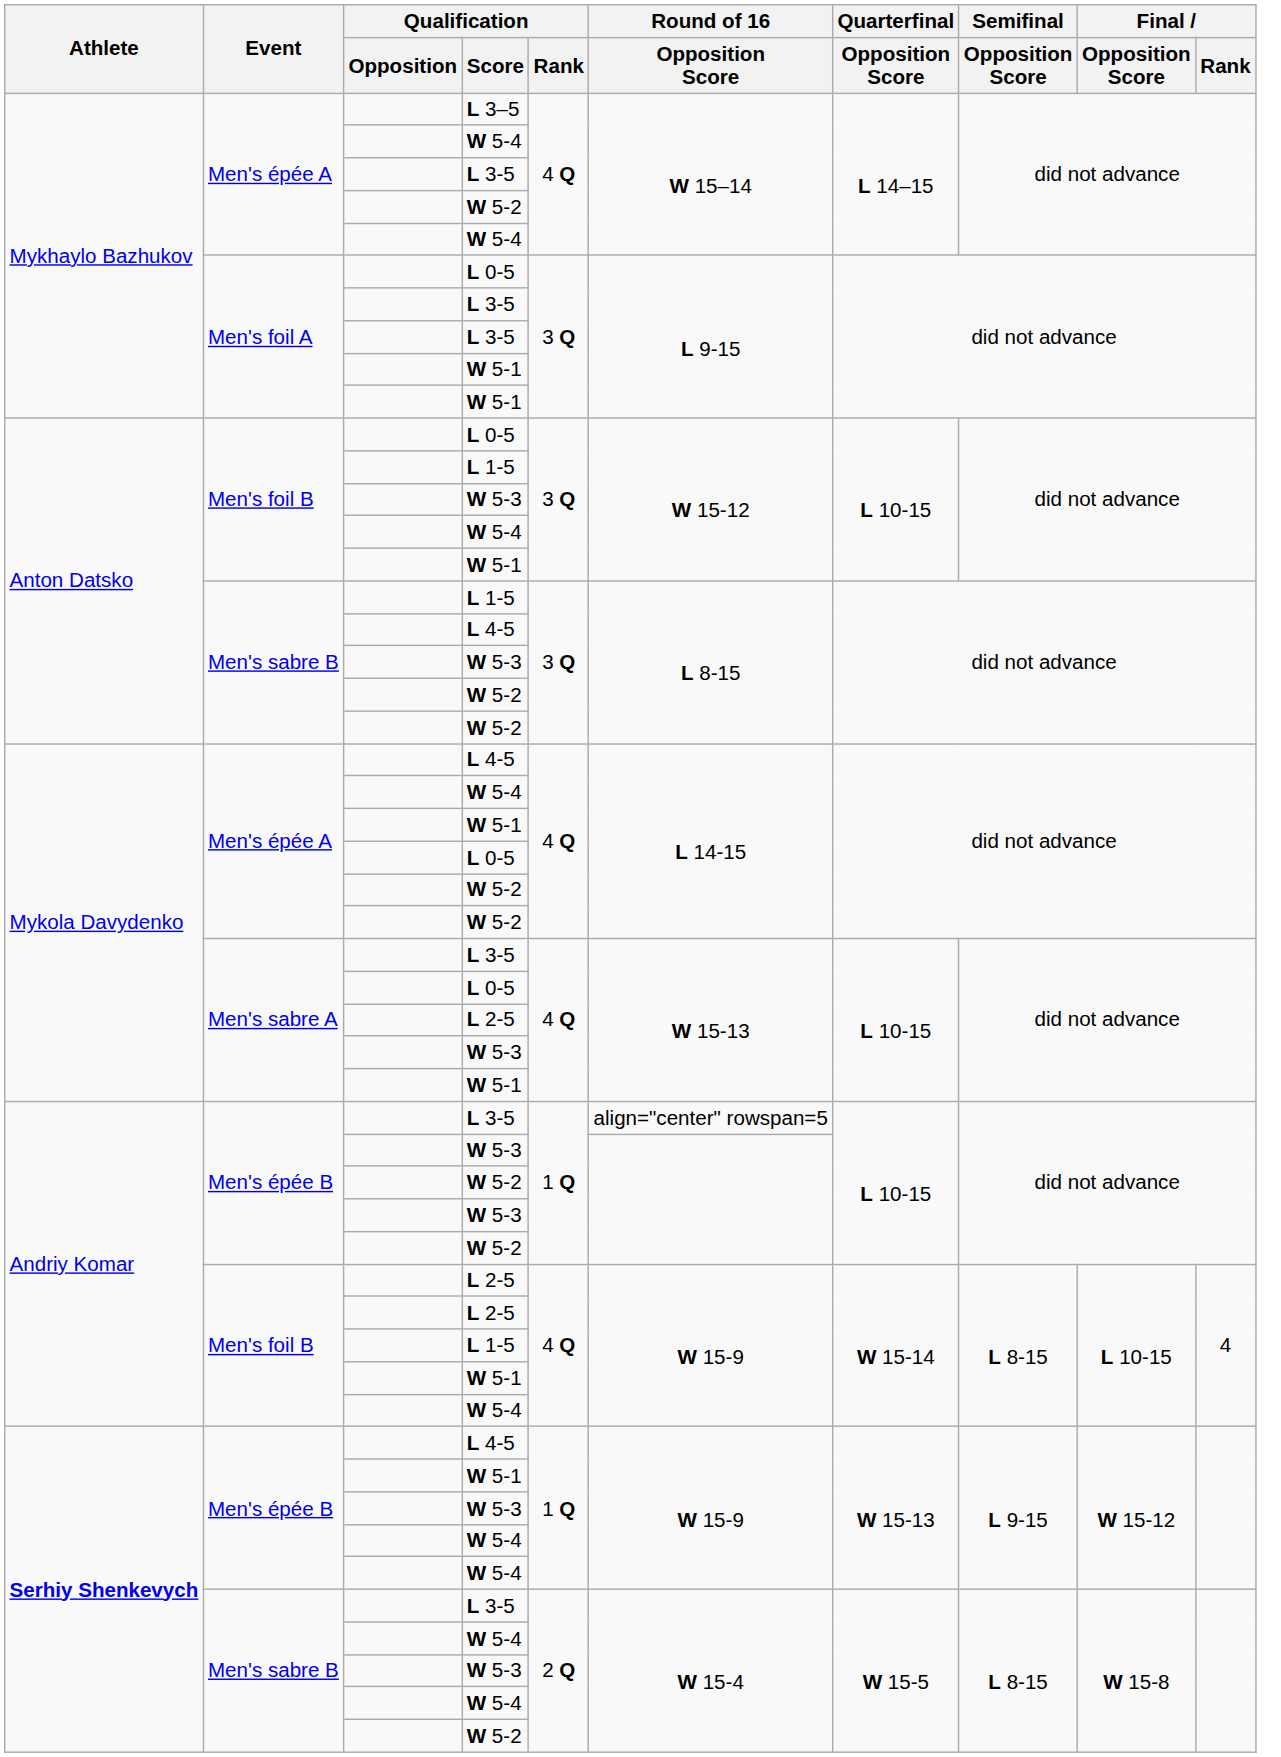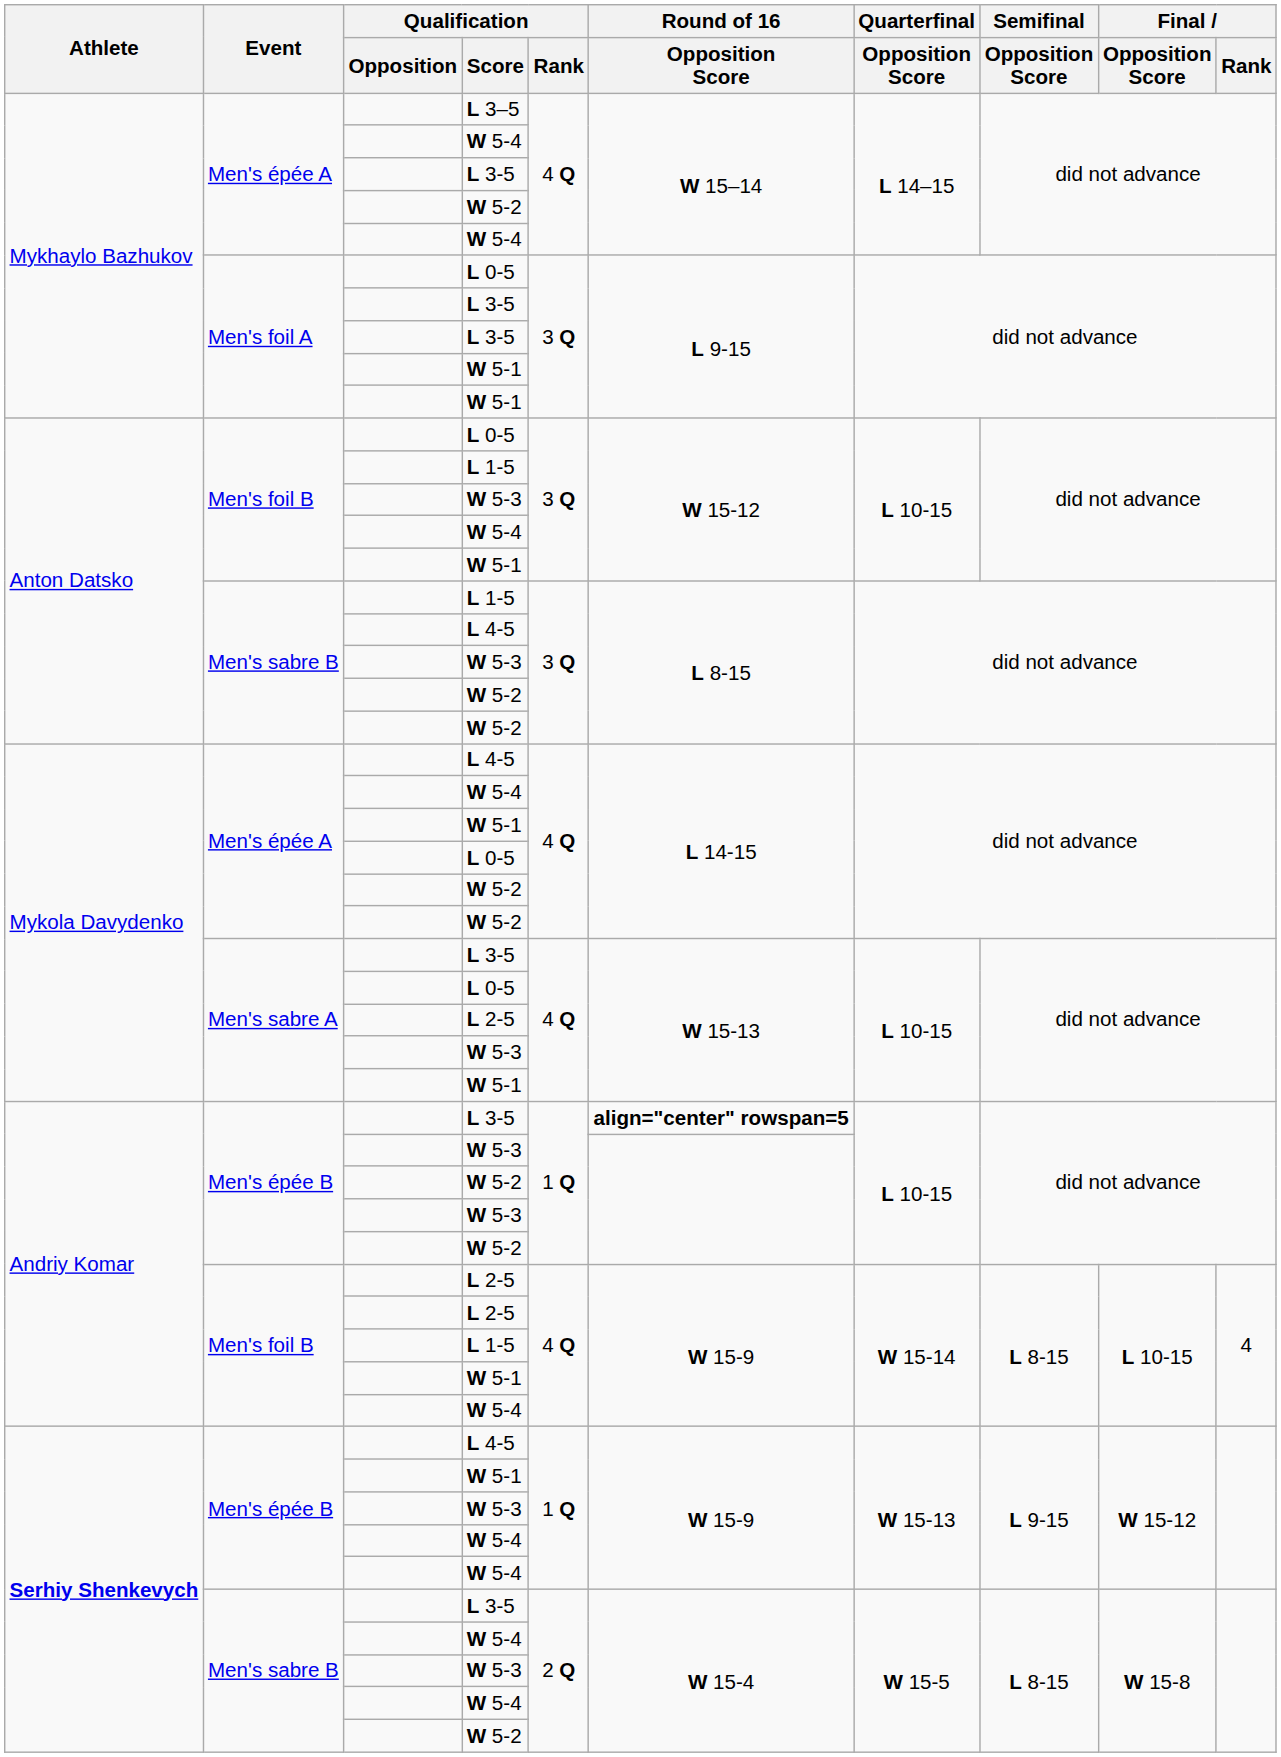(711, 1118) normal -> (721, 1118) bold
